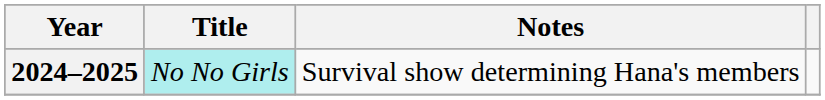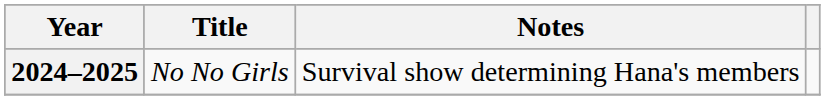(220, 71) paleturquoise background -> (220, 71) no background
